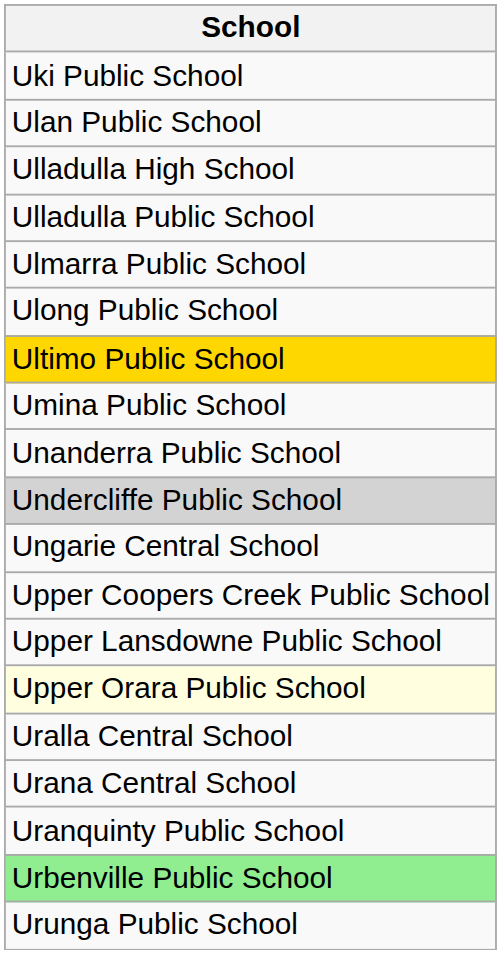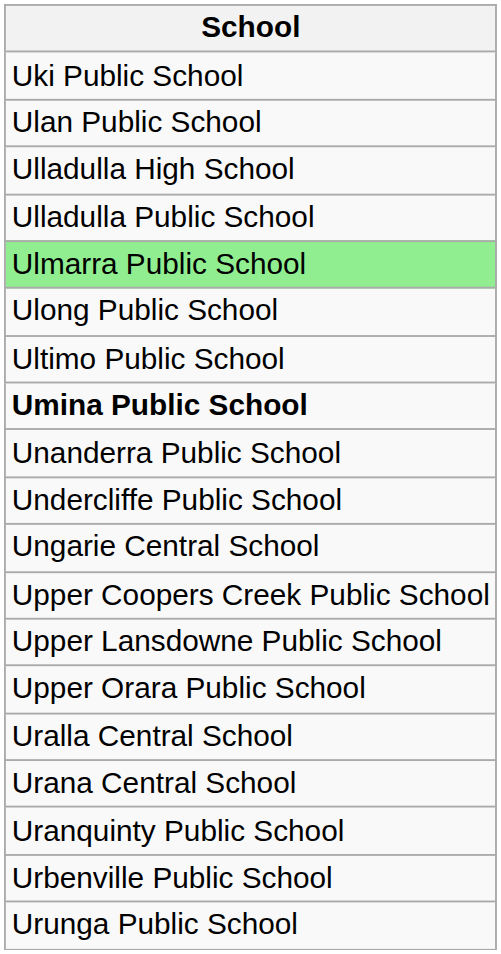(159, 264) no background -> (159, 264) lightgreen background
(148, 358) gold background -> (148, 358) no background
(149, 405) normal -> (160, 405) bold
(177, 500) lightgrey background -> (177, 500) no background
(189, 688) lightyellow background -> (189, 688) no background
(172, 877) lightgreen background -> (172, 877) no background
